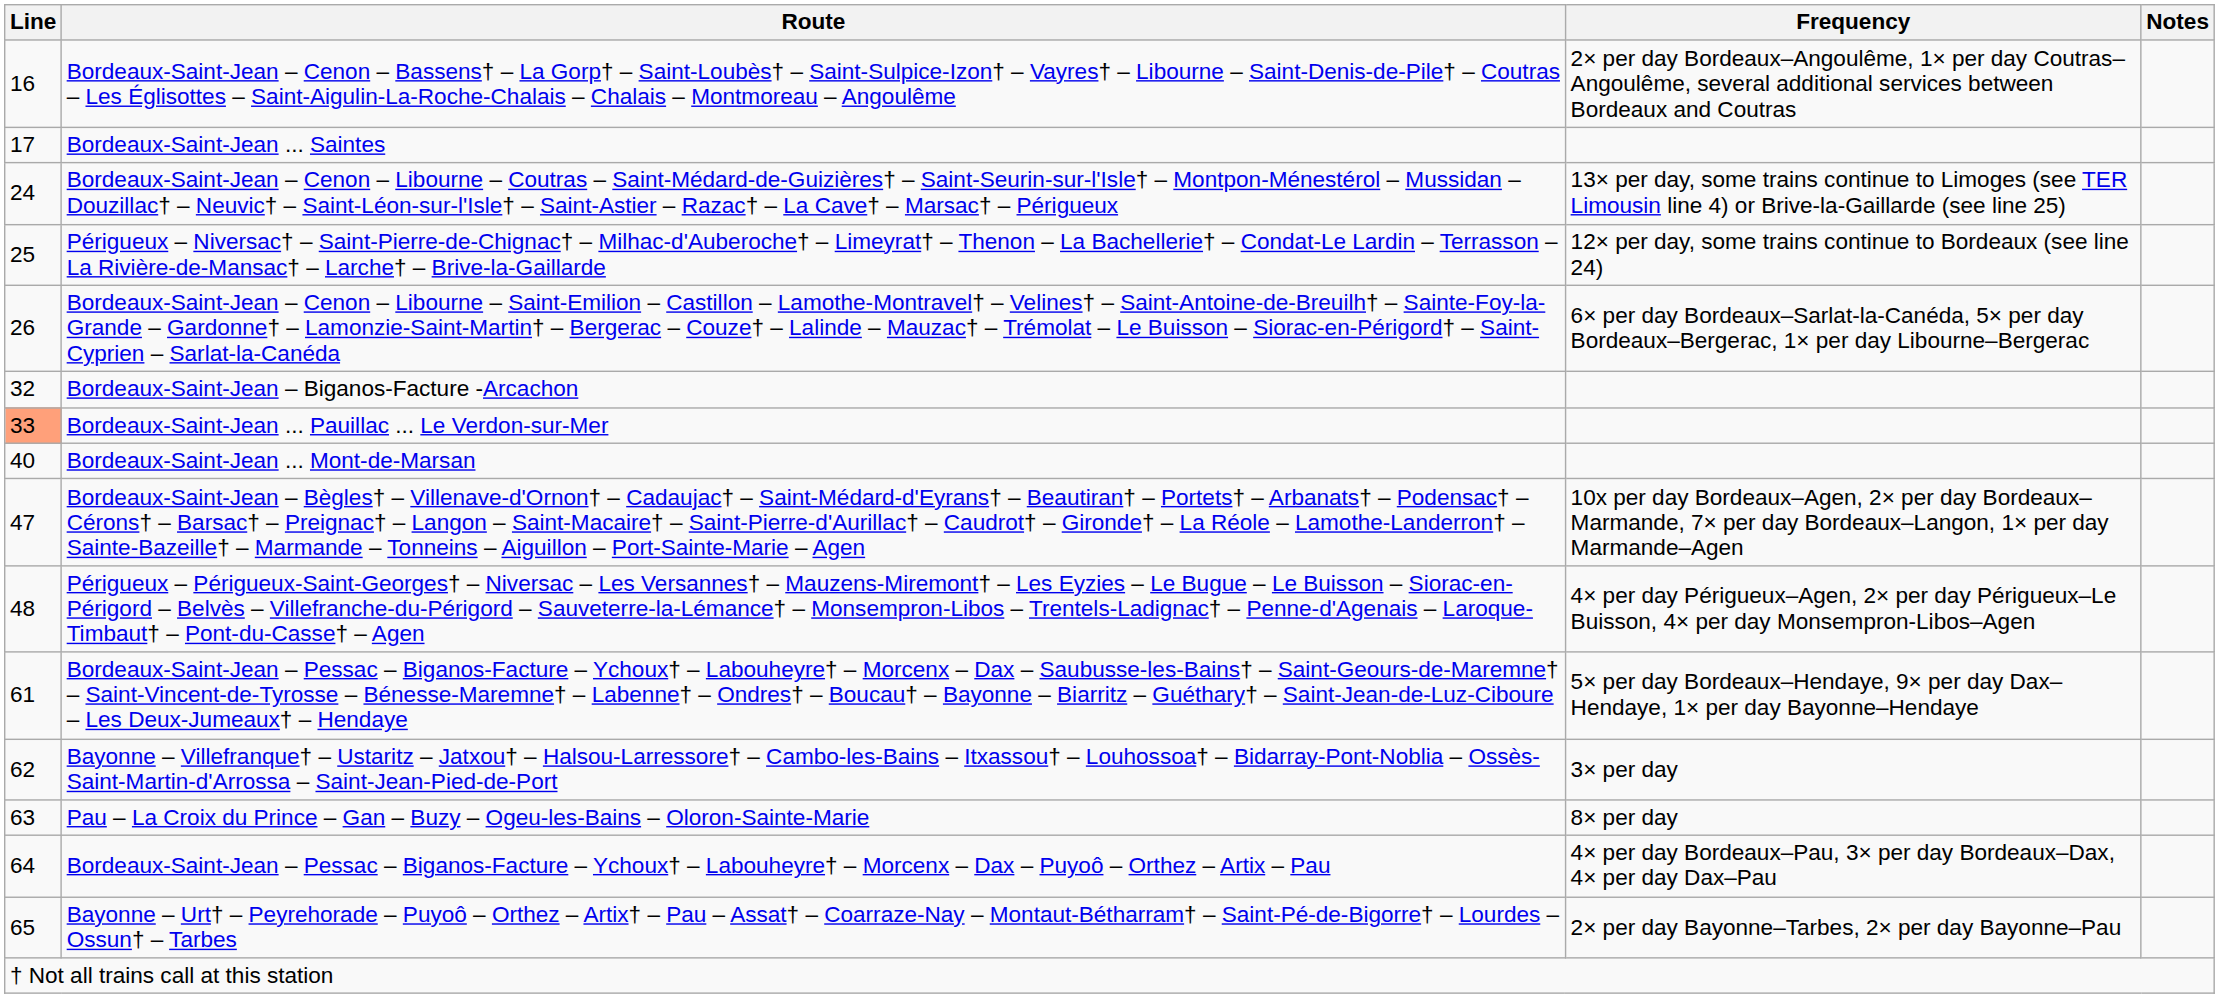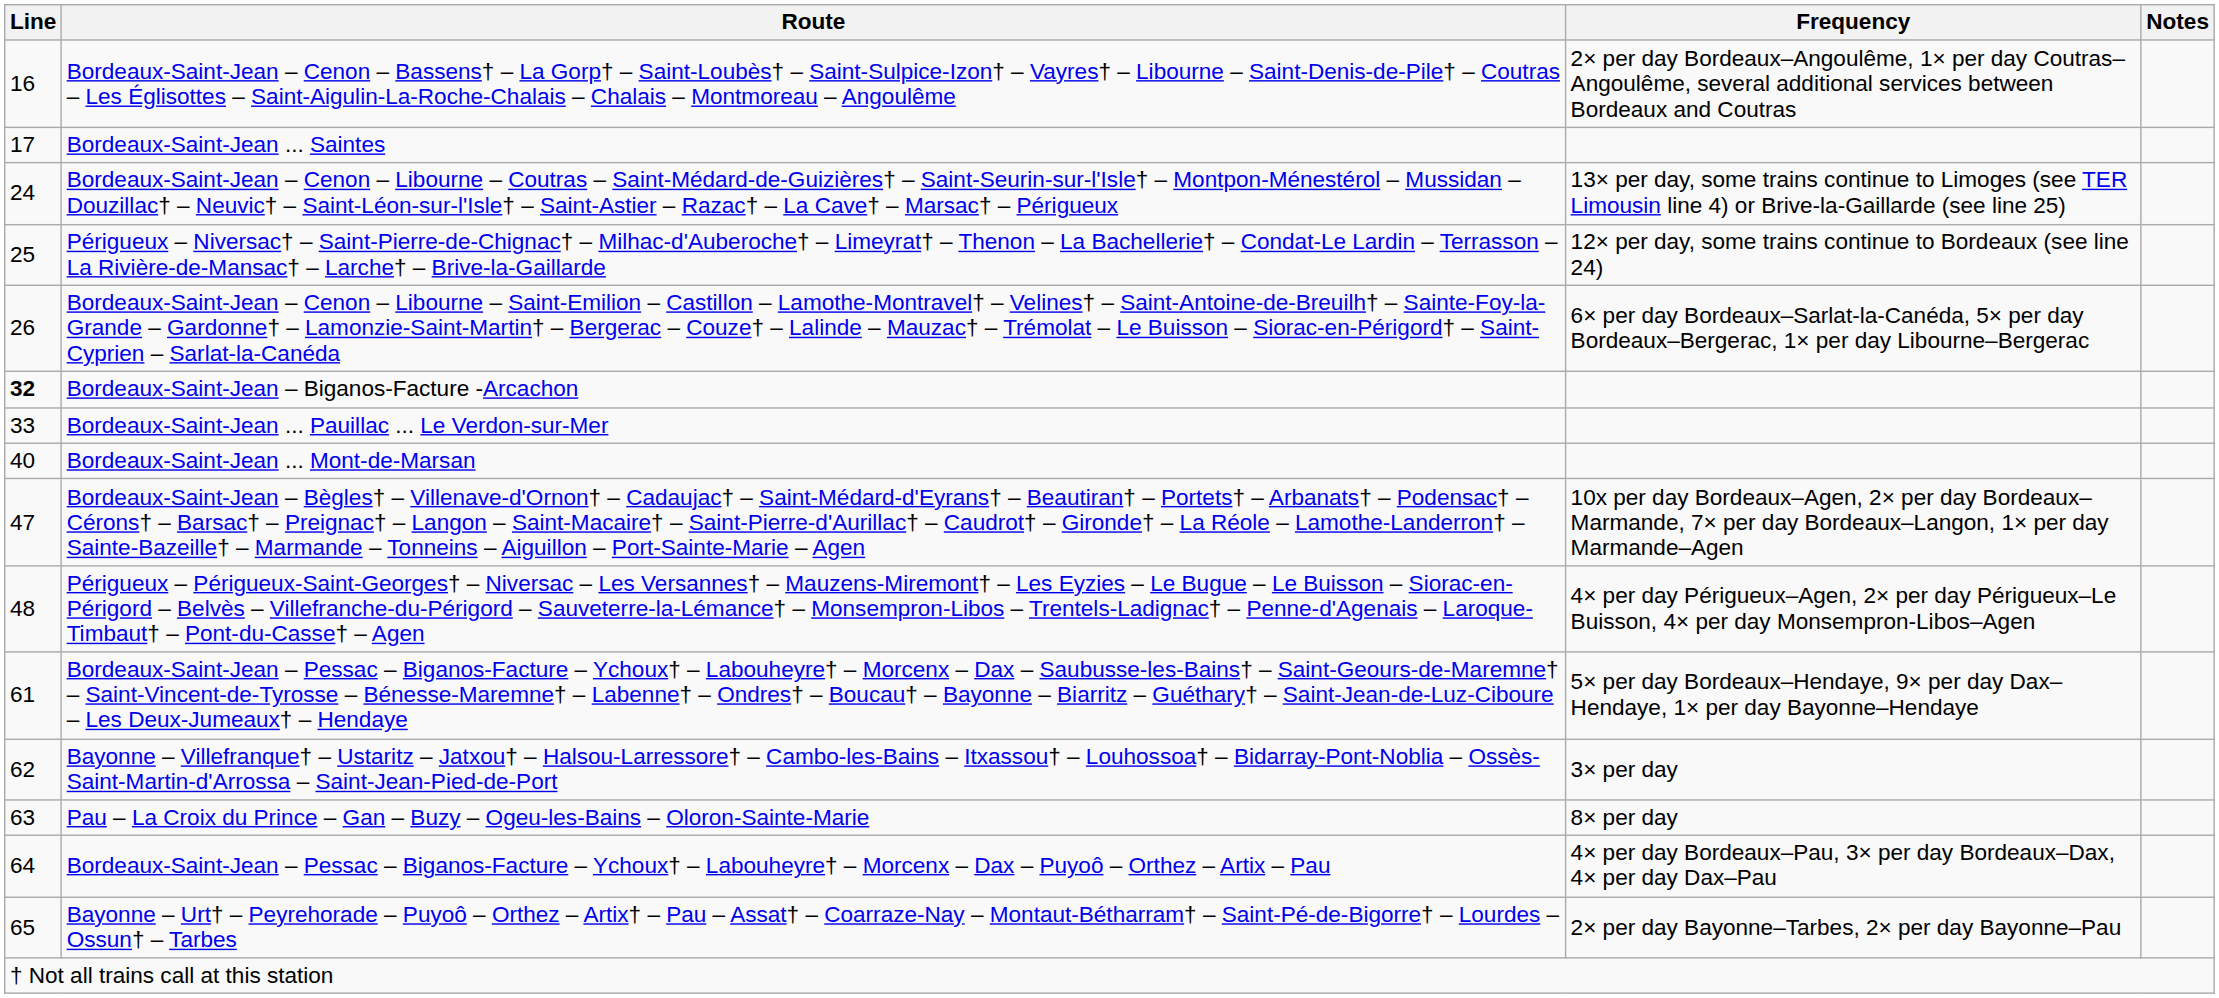(22, 389) normal -> (22, 389) bold
(22, 425) lightsalmon background -> (22, 425) no background
